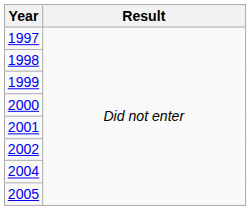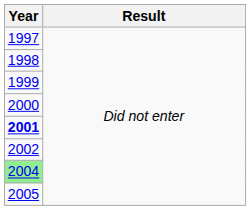(23, 128) normal -> (23, 128) bold
(23, 172) no background -> (23, 172) lightgreen background
